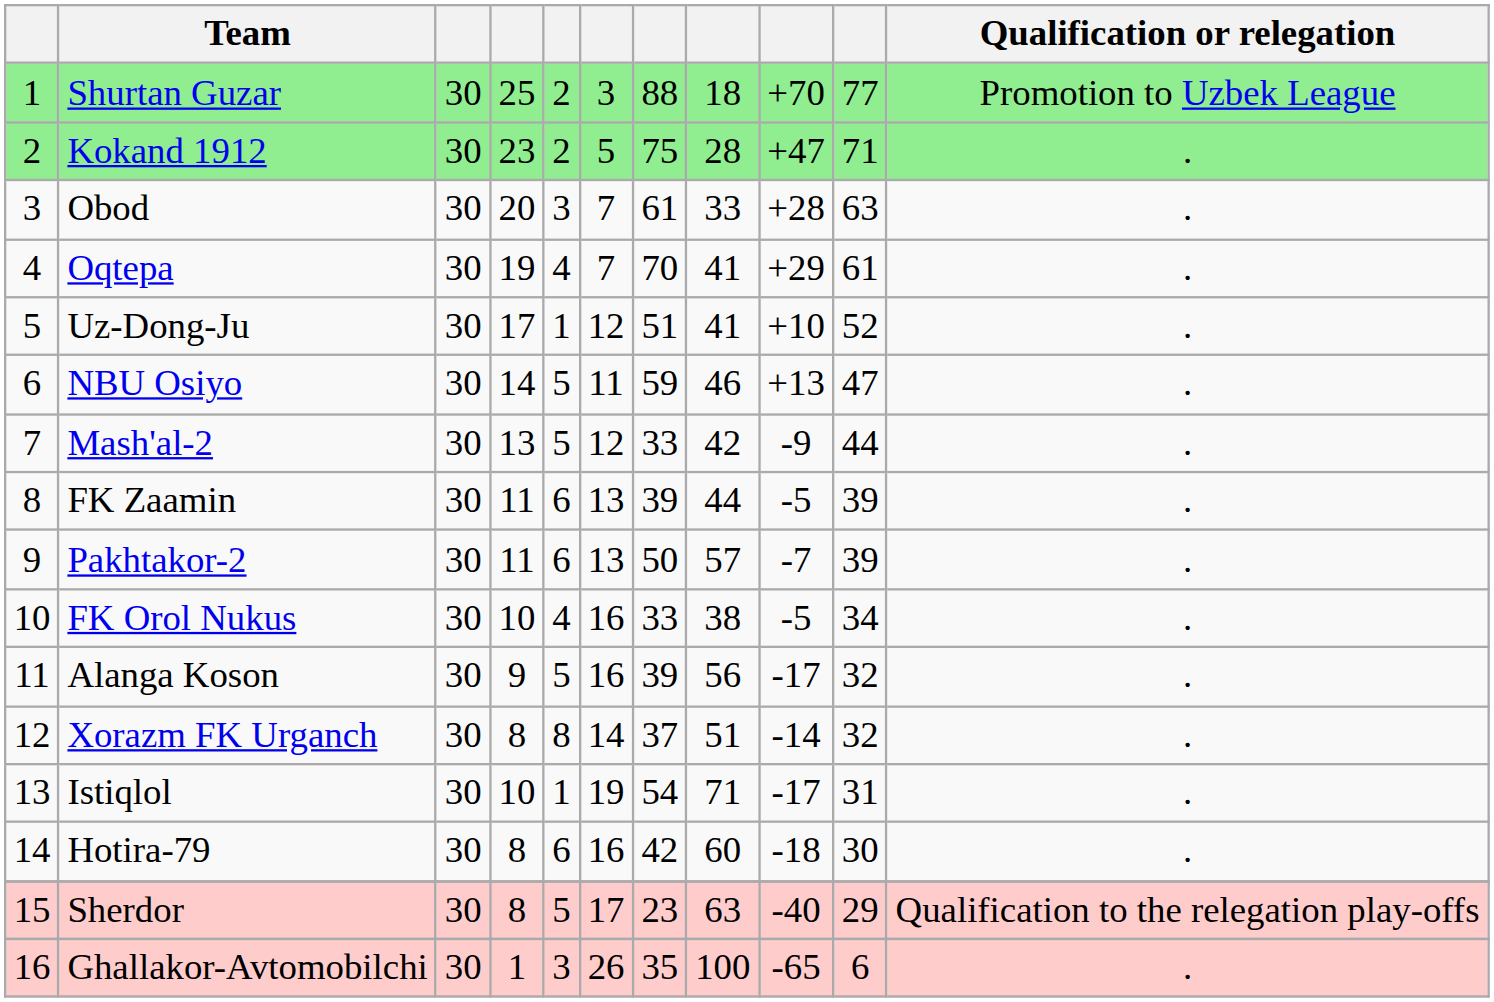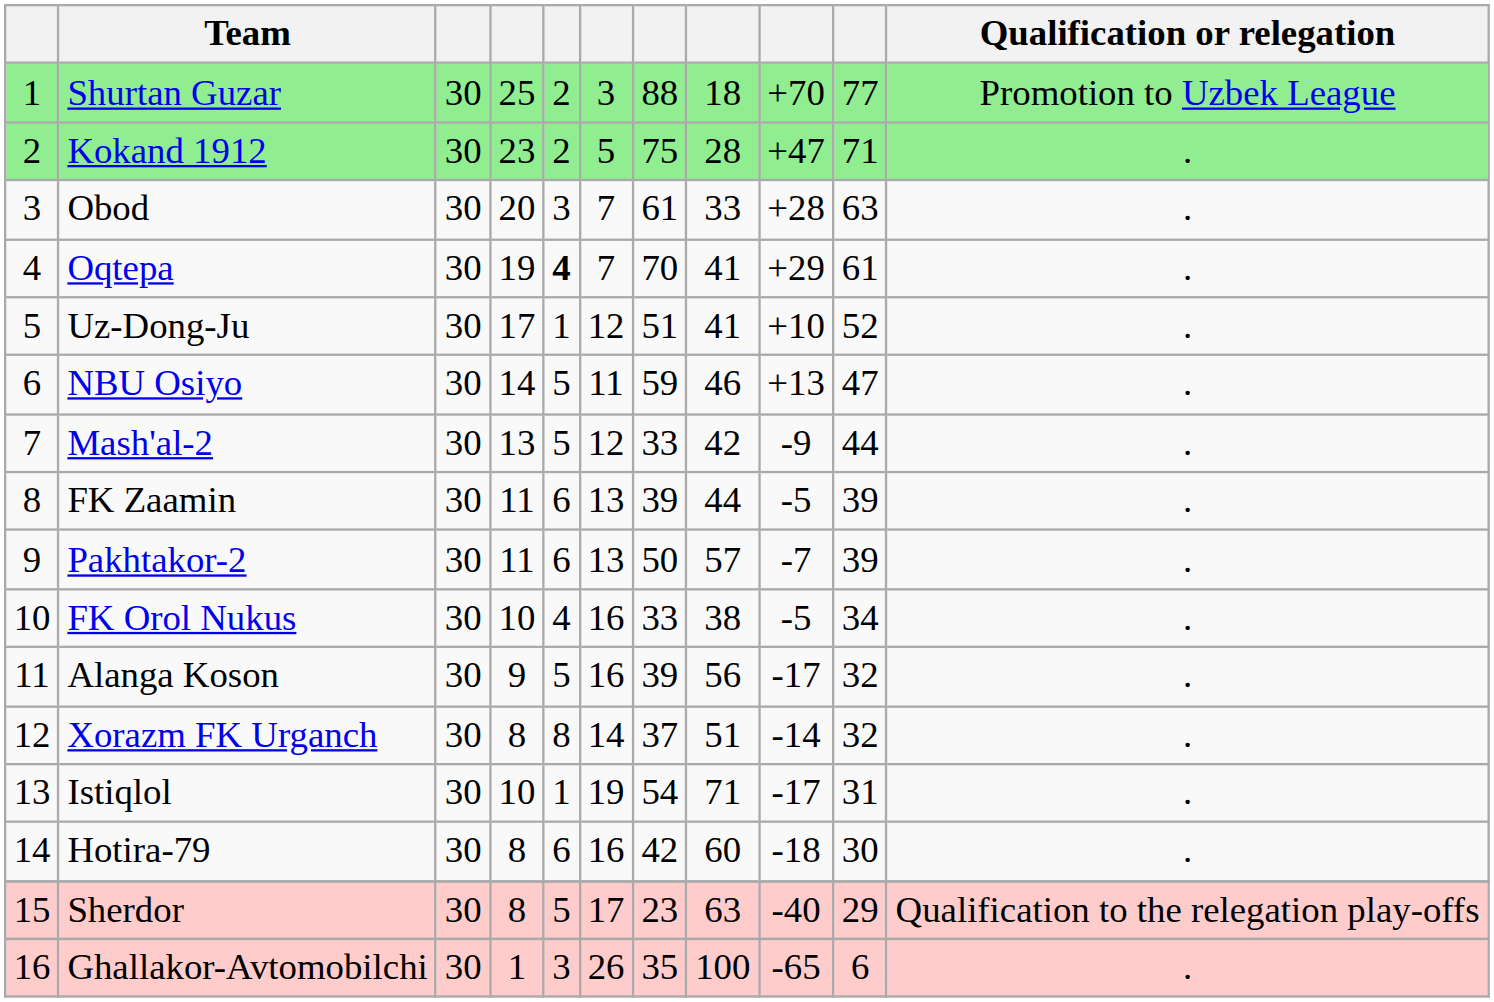(561, 267) normal -> (561, 267) bold
